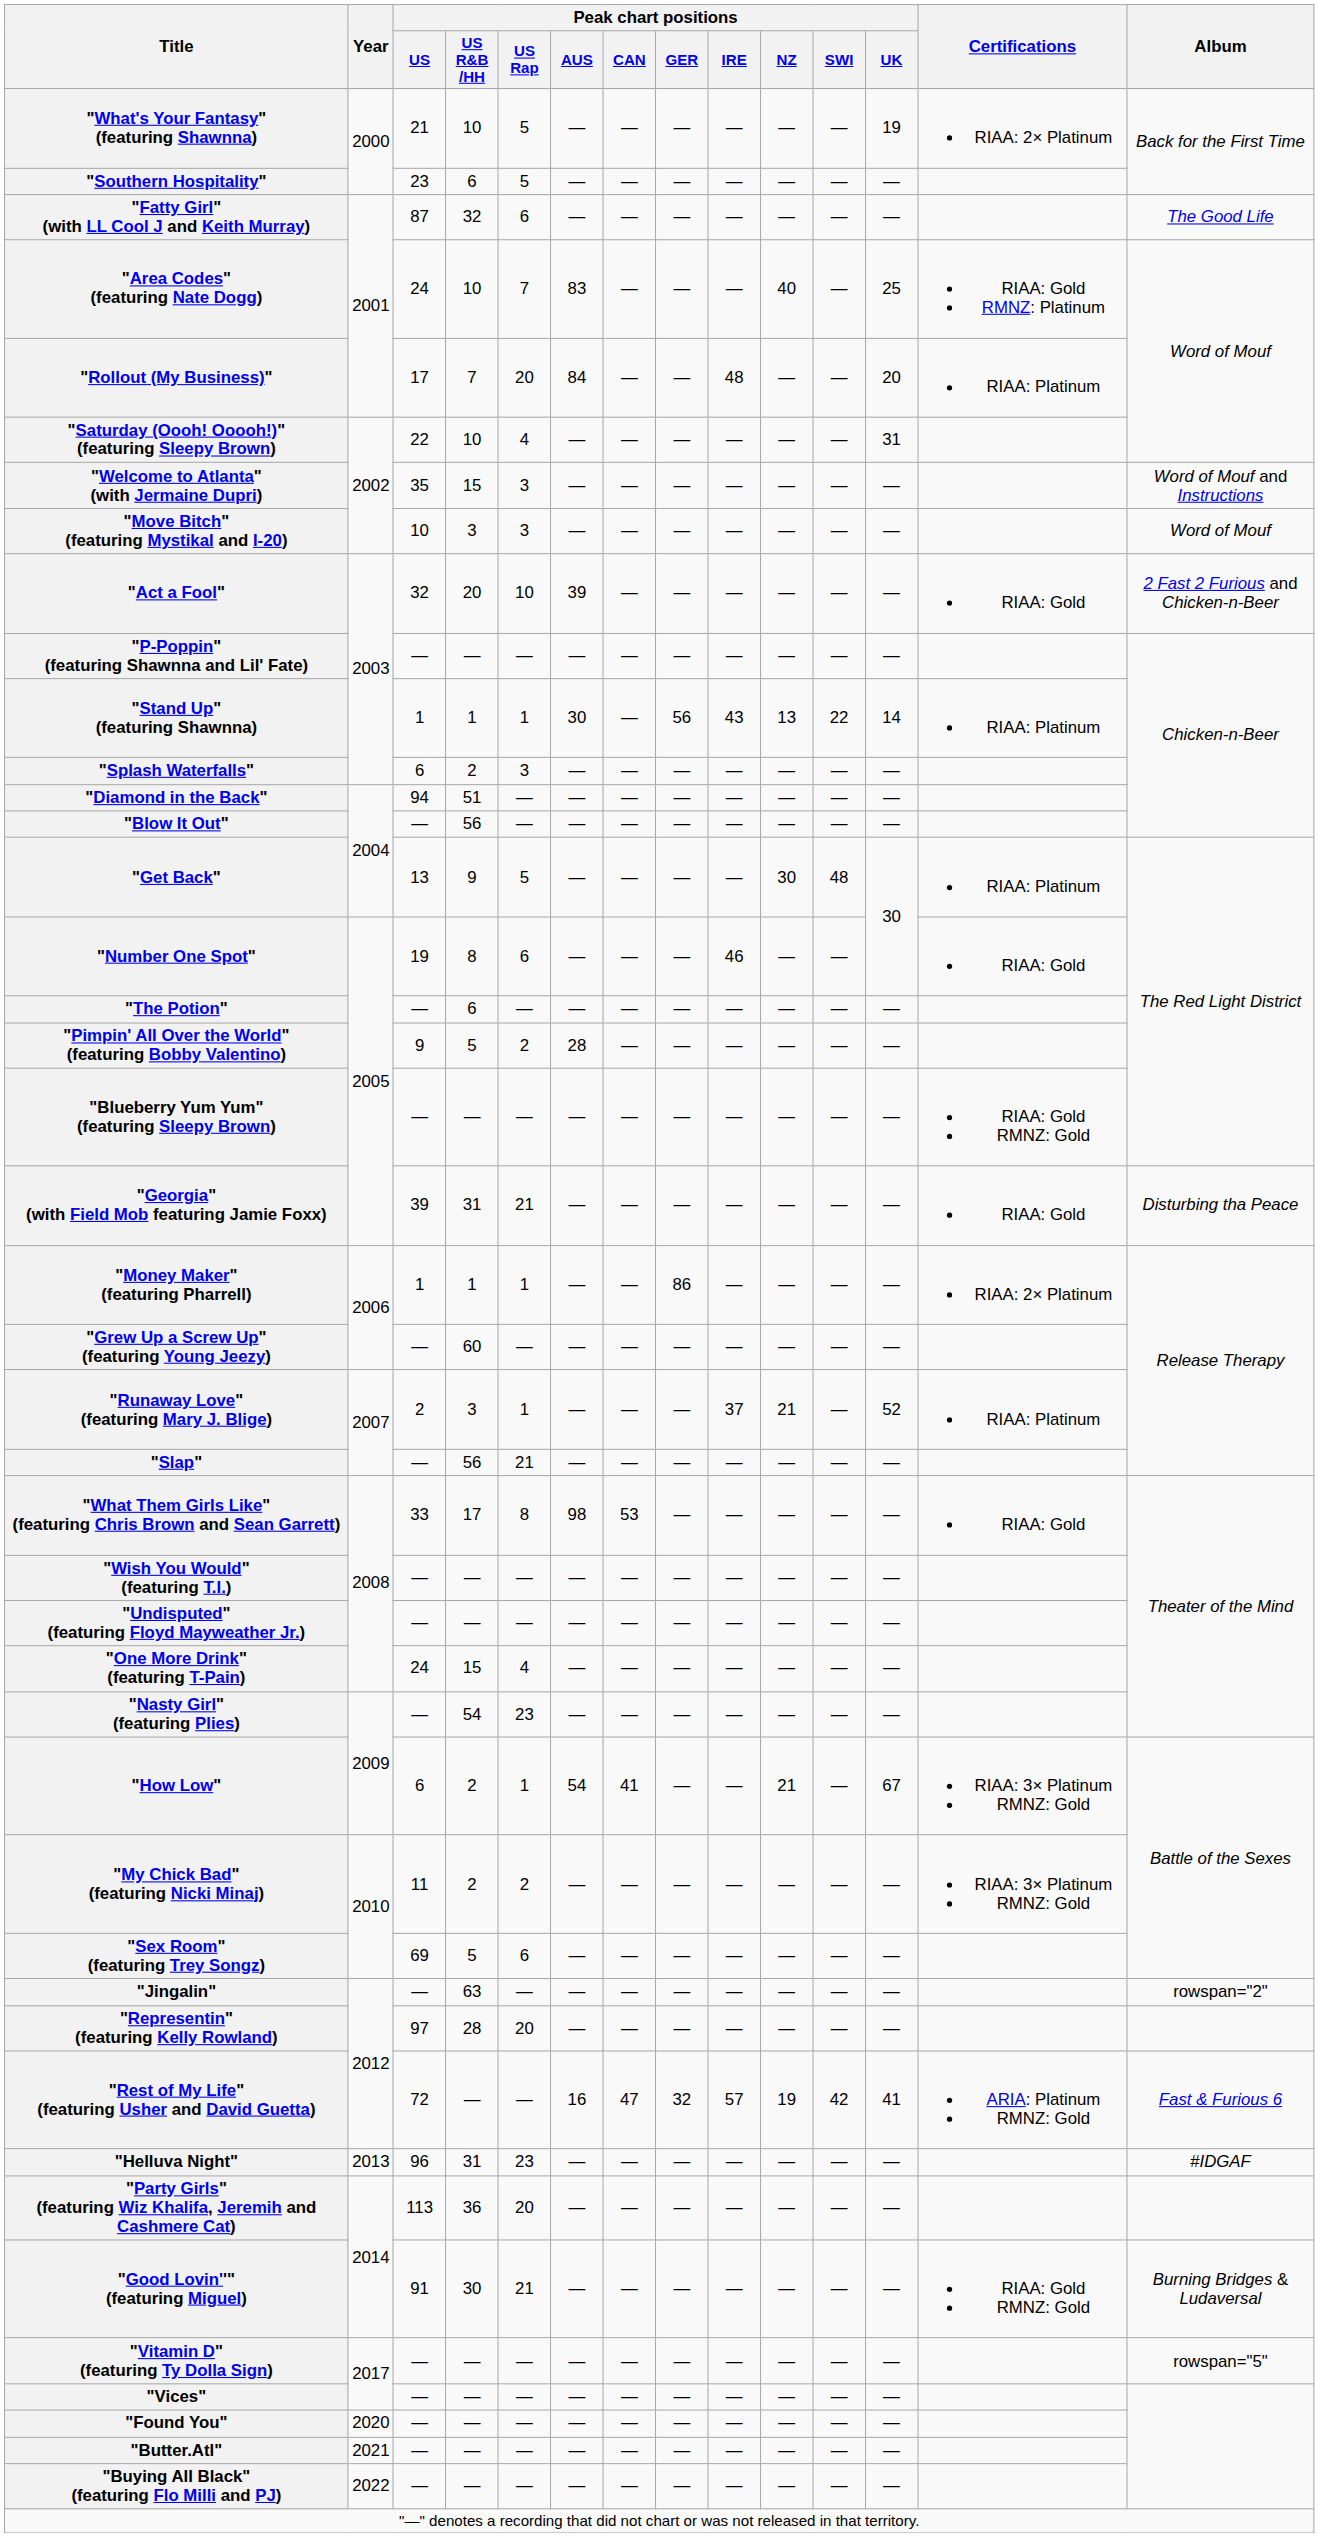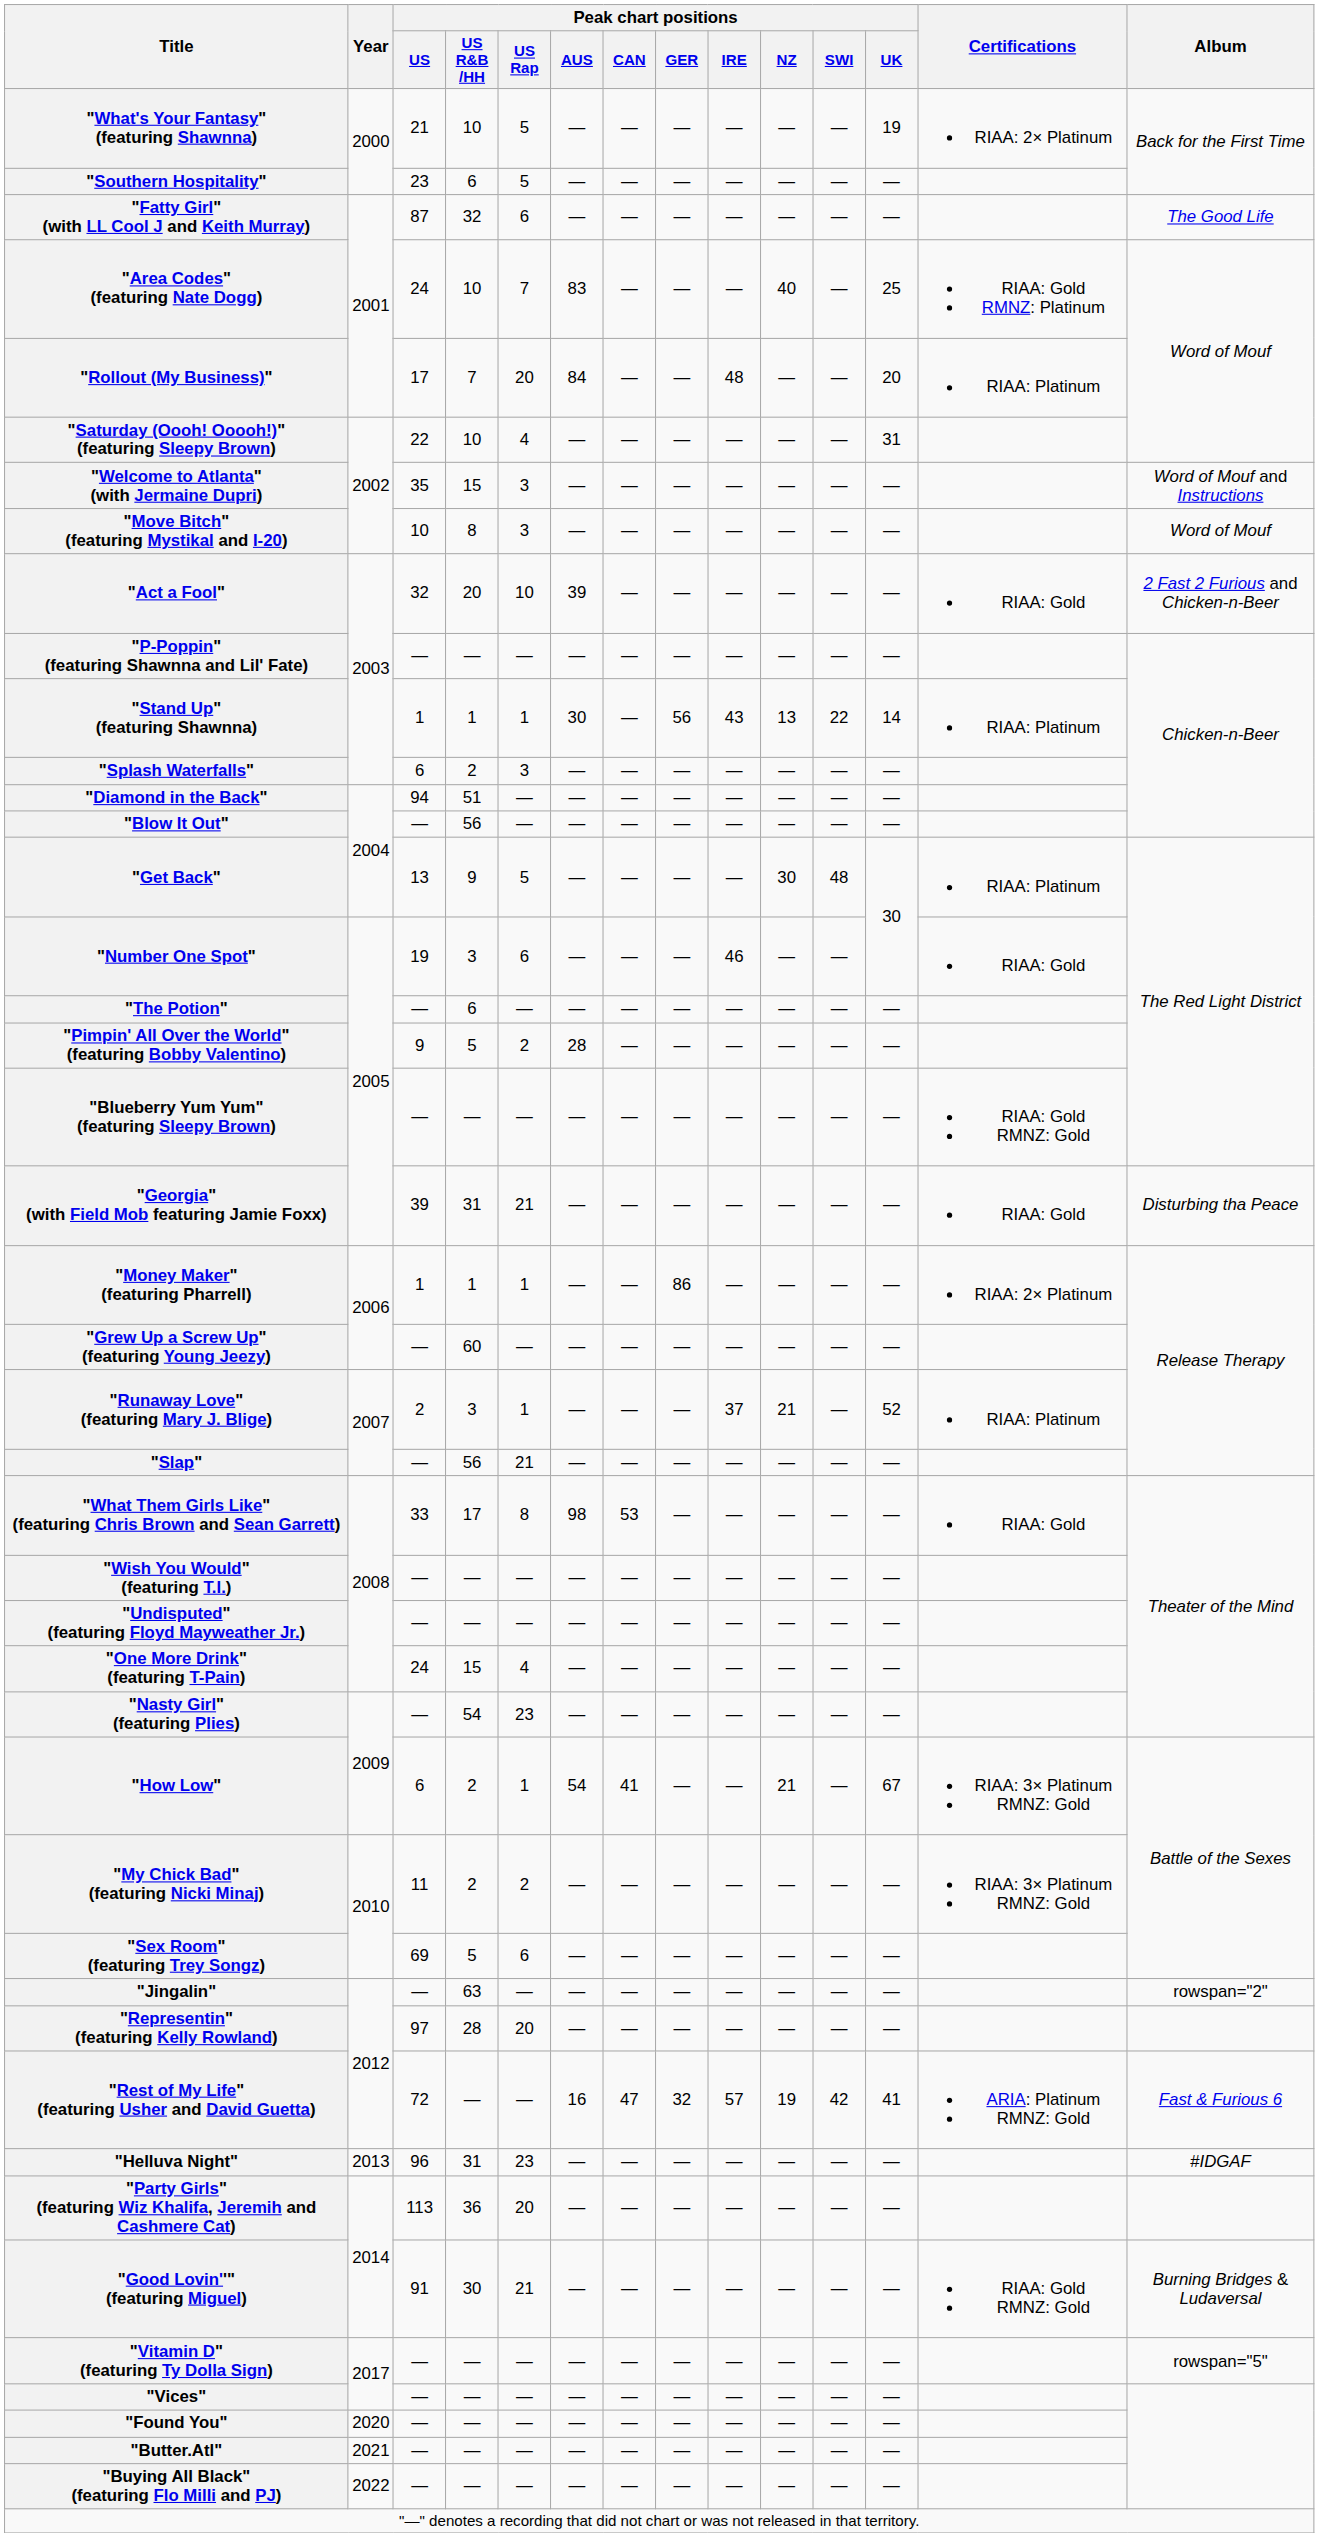(472, 531) 3 -> (472, 531) 8
(472, 956) 8 -> (472, 956) 3
